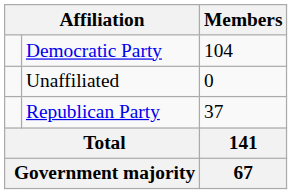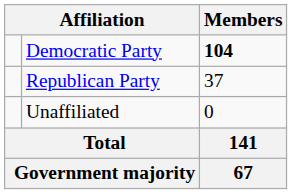(219, 50) normal -> (219, 50) bold
rows swapped: (93, 111) <-> (73, 81)
